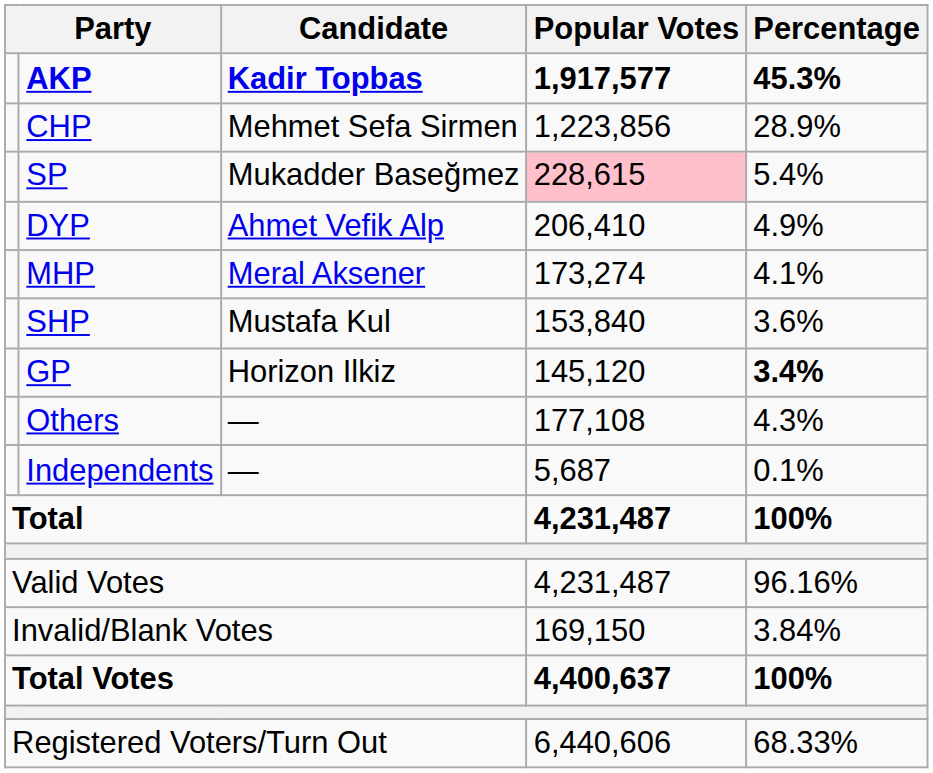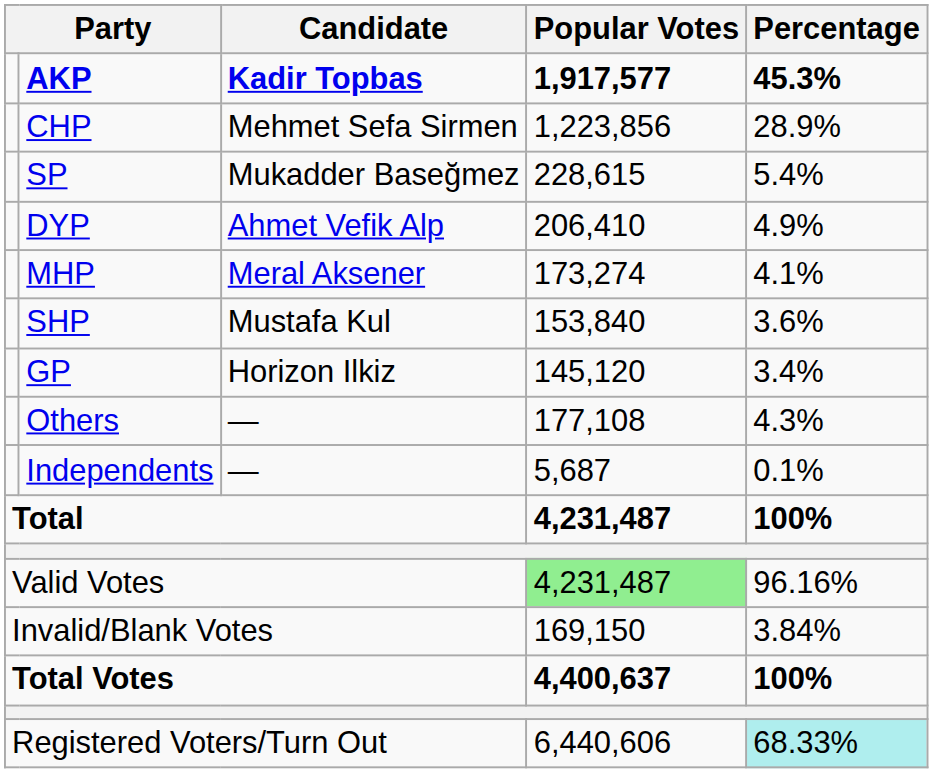(590, 175) pink background -> (590, 175) no background
(789, 371) bold -> (789, 371) normal
(602, 581) no background -> (602, 581) lightgreen background
(806, 743) no background -> (806, 743) paleturquoise background
